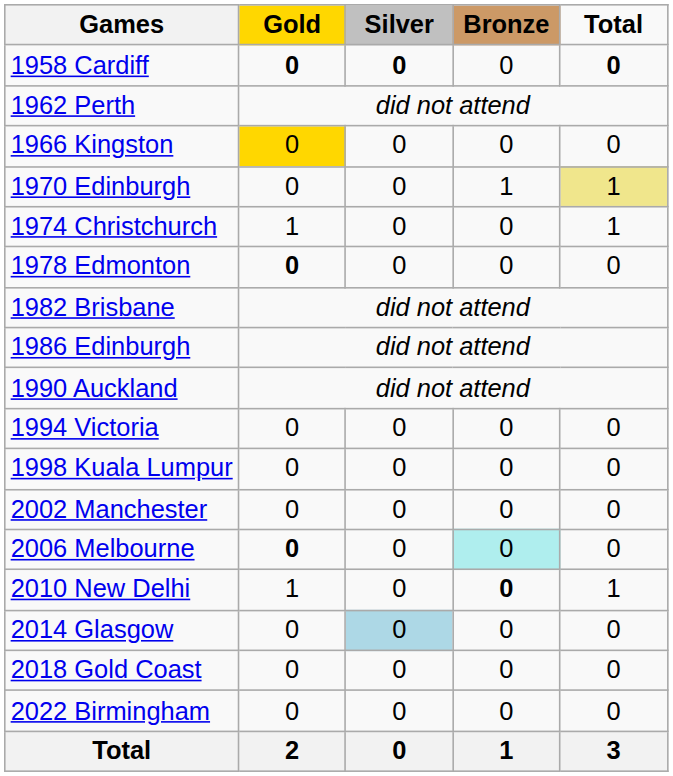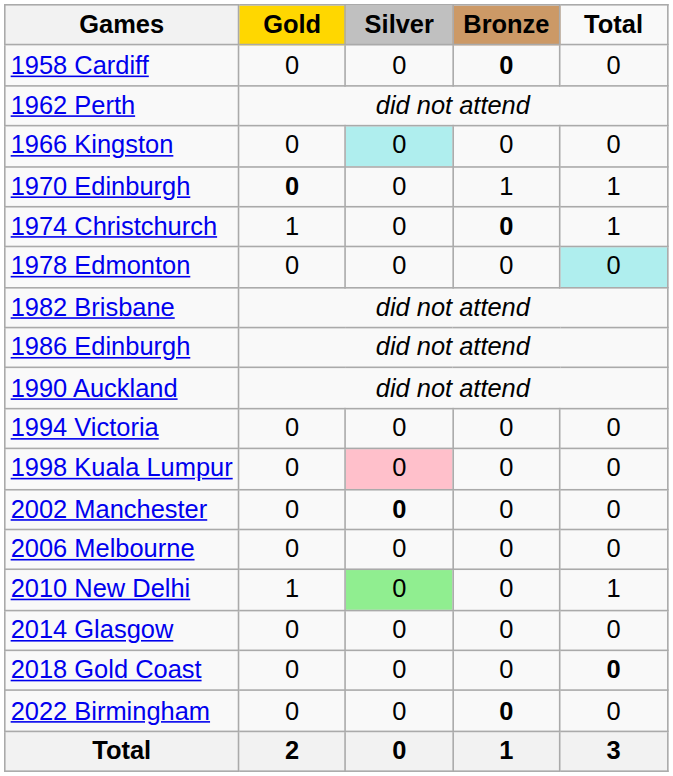(292, 65) bold -> (292, 65) normal
(399, 65) bold -> (399, 65) normal
(506, 65) normal -> (506, 65) bold
(614, 65) bold -> (614, 65) normal
(292, 145) gold background -> (292, 145) no background
(399, 145) no background -> (399, 145) paleturquoise background
(292, 186) normal -> (292, 186) bold
(614, 186) khaki background -> (614, 186) no background
(506, 226) normal -> (506, 226) bold
(292, 266) bold -> (292, 266) normal
(614, 266) no background -> (614, 266) paleturquoise background
(399, 468) no background -> (399, 468) pink background
(399, 508) normal -> (399, 508) bold
(292, 549) bold -> (292, 549) normal
(506, 549) paleturquoise background -> (506, 549) no background
(399, 589) no background -> (399, 589) lightgreen background
(506, 589) bold -> (506, 589) normal
(399, 629) lightblue background -> (399, 629) no background
(614, 670) normal -> (614, 670) bold
(506, 710) normal -> (506, 710) bold
